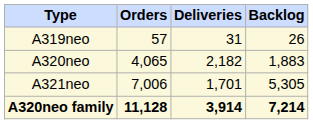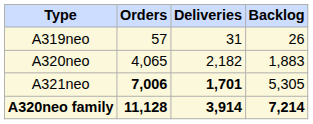(149, 84) normal -> (149, 84) bold
(224, 84) normal -> (224, 84) bold
